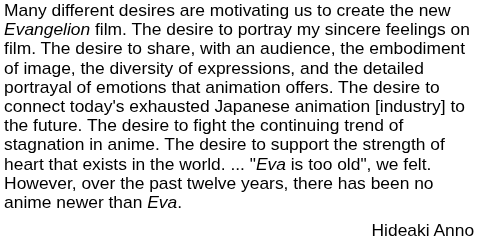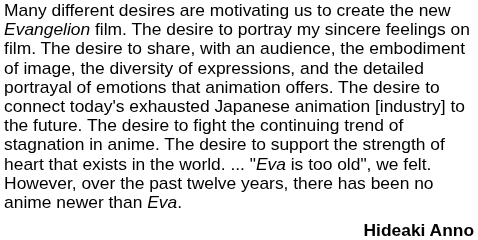(423, 230) normal -> (419, 230) bold
